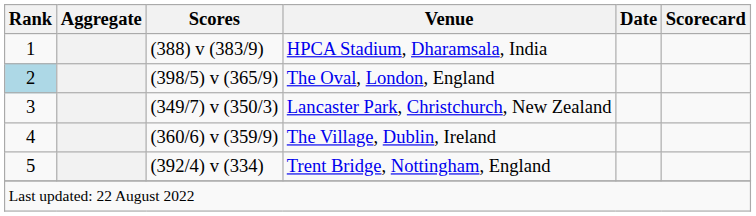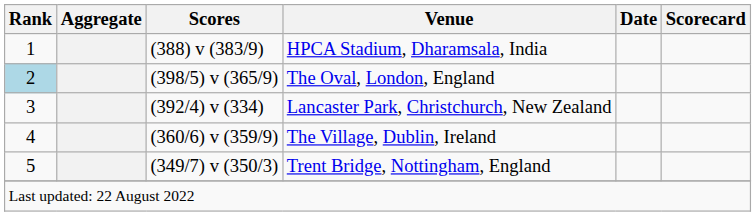(214, 107) (349/7) v (350/3) -> (207, 107) (392/4) v (334)
(207, 166) (392/4) v (334) -> (214, 166) (349/7) v (350/3)
